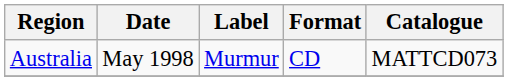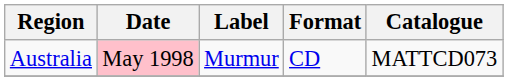(148, 57) no background -> (148, 57) pink background
